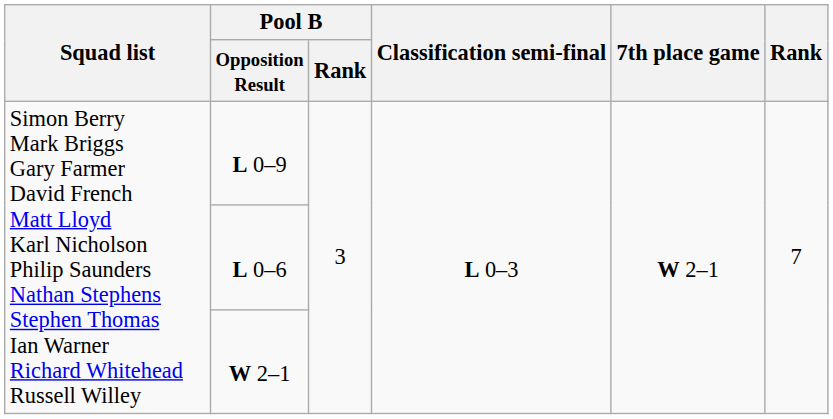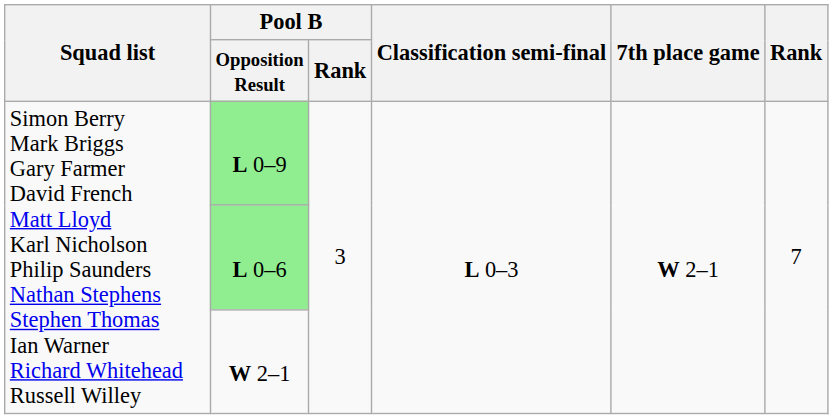(260, 165) no background -> (260, 165) lightgreen background
(260, 269) no background -> (260, 269) lightgreen background
